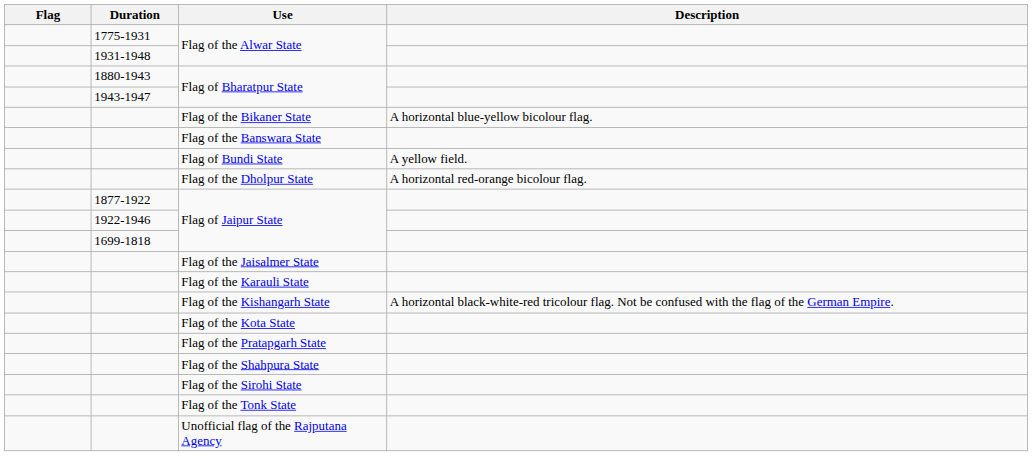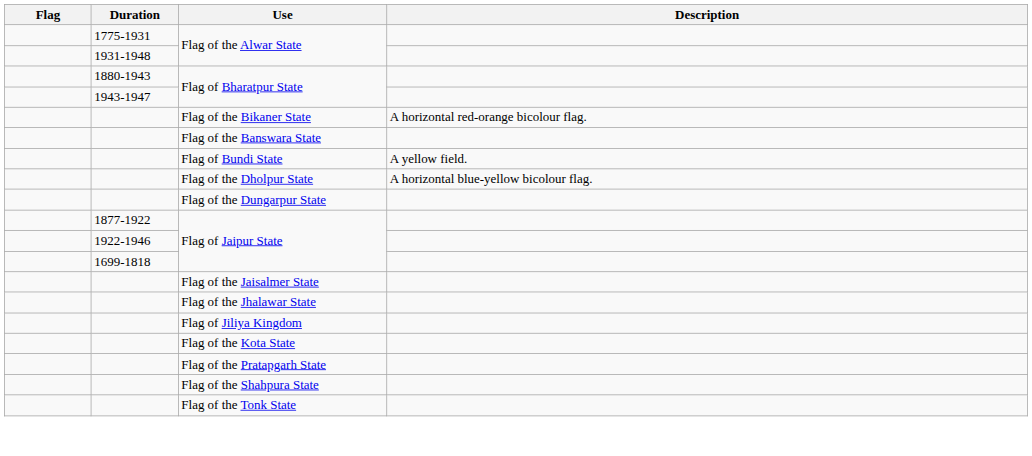(491, 117) A horizontal blue-yellow bicolour flag. -> (488, 117) A horizontal red-orange bicolour flag.
(488, 179) A horizontal red-orange bicolour flag. -> (491, 179) A horizontal blue-yellow bicolour flag.
+ row: (135, 200)
+ row: (135, 302)
+ row: (135, 323)
- row: (135, 282)
- row: (135, 302)
- row: (135, 385)
- row: (135, 433)
